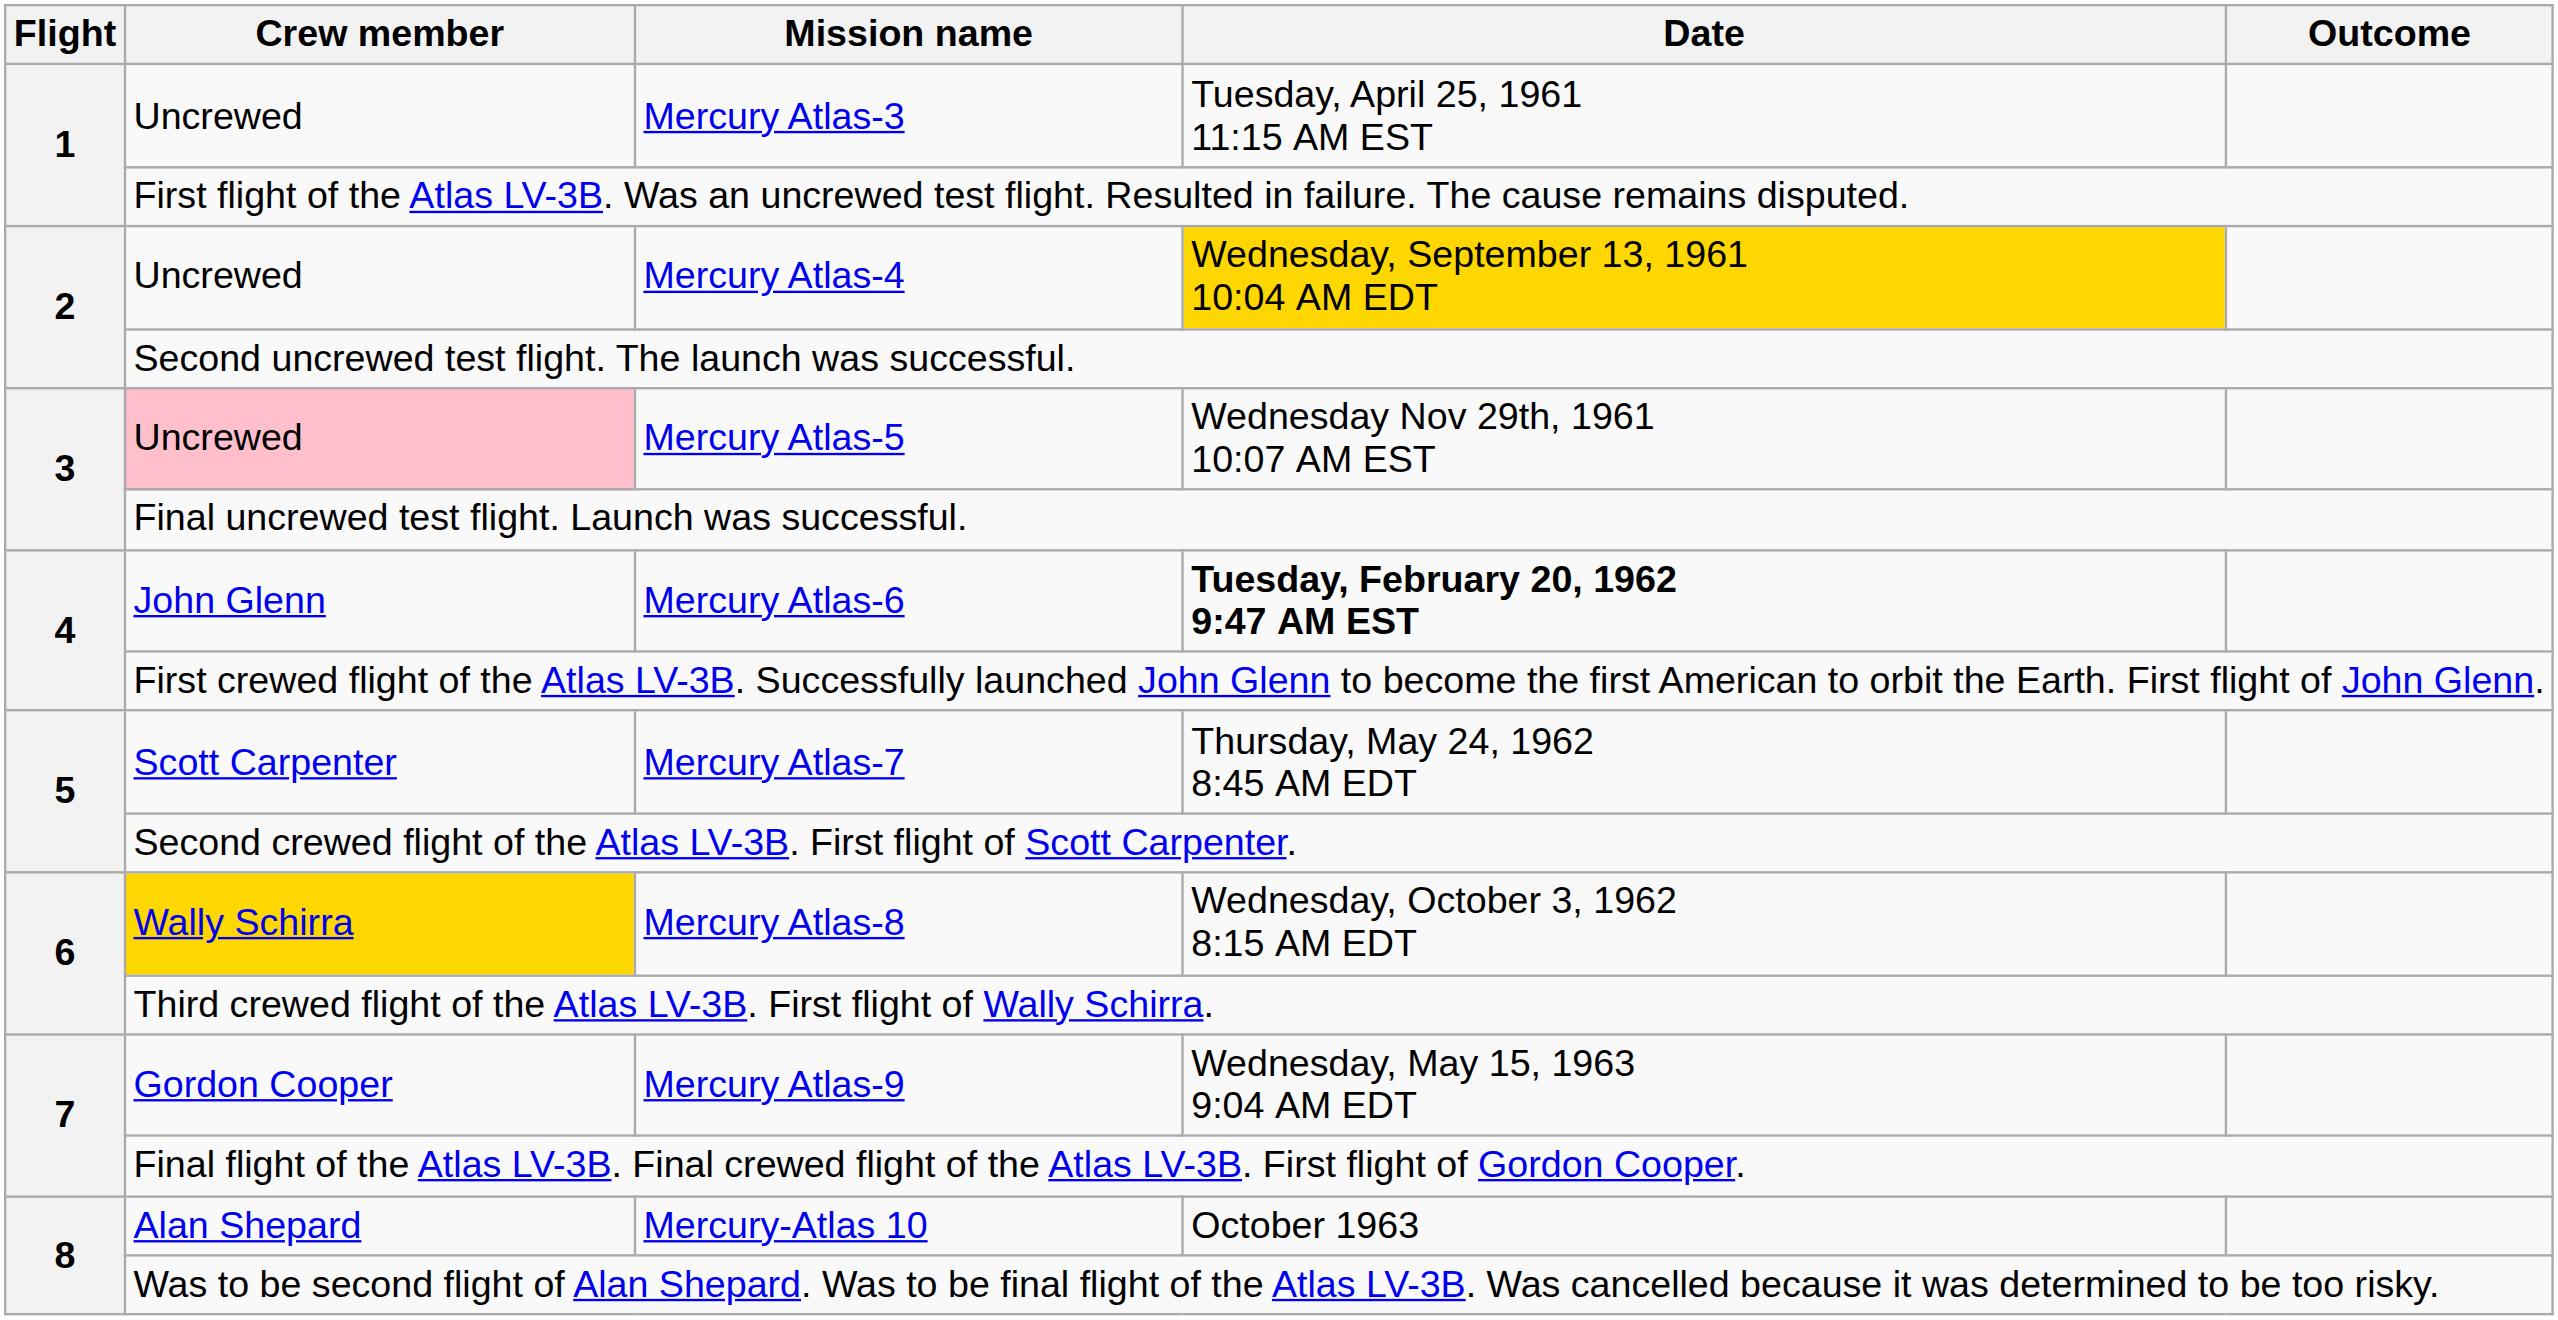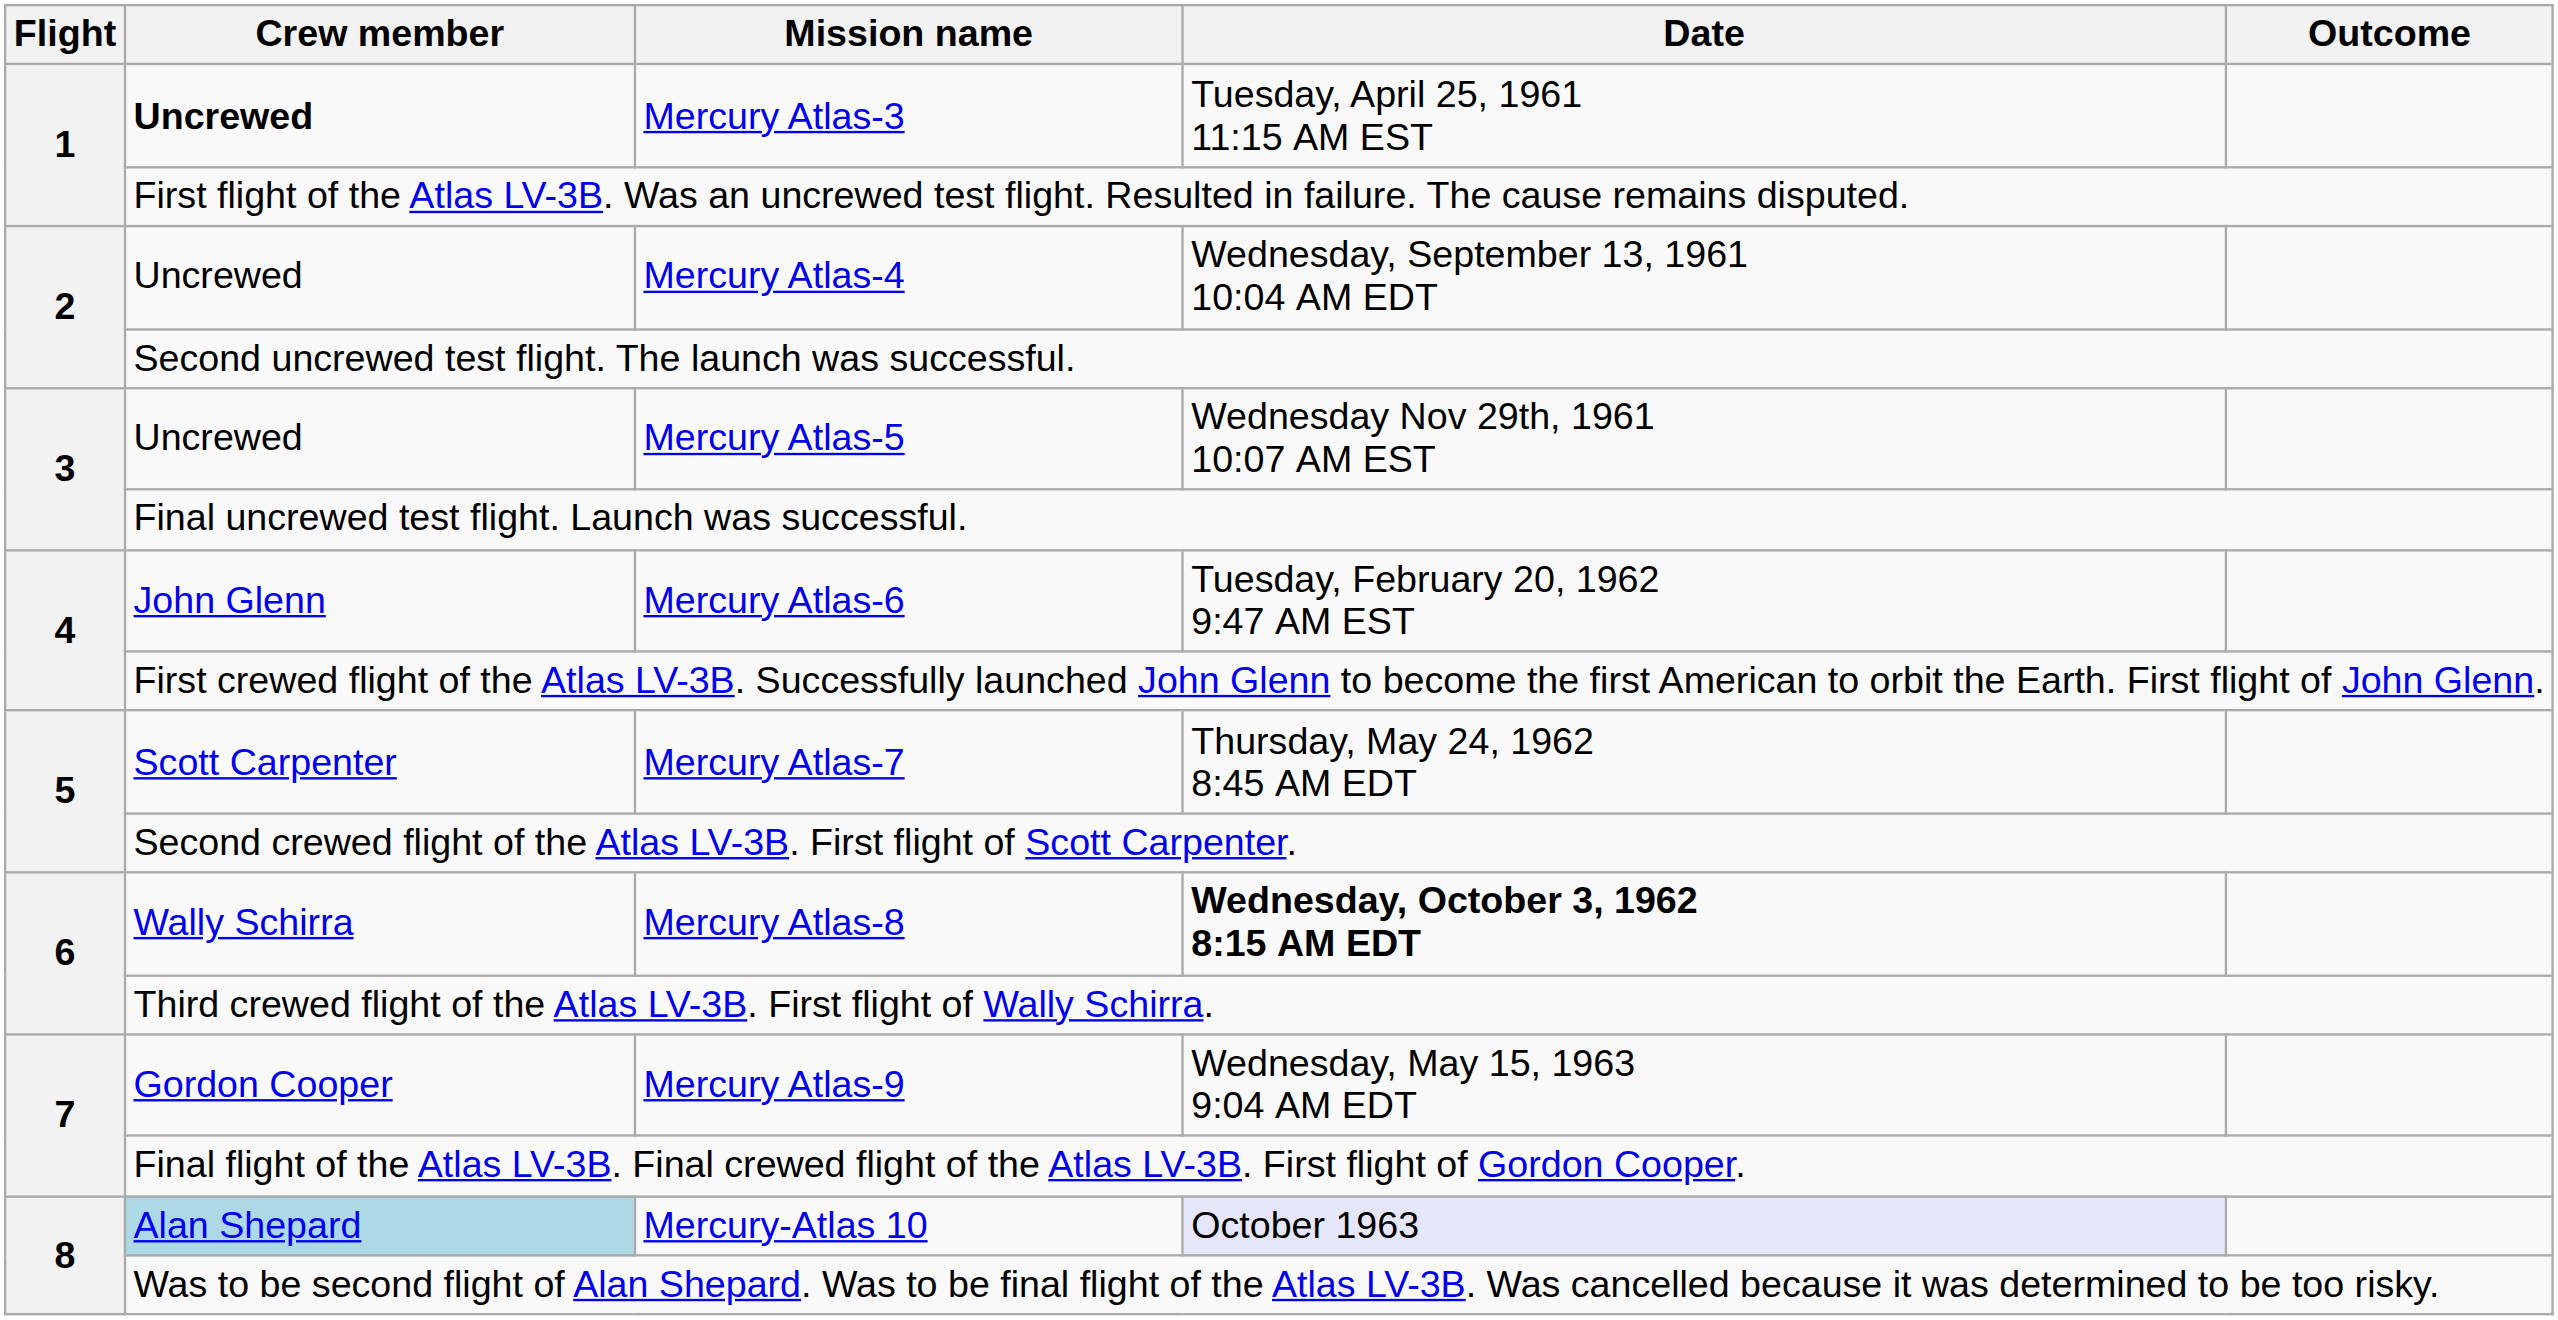(218, 115) normal -> (223, 115) bold
(1470, 276) gold background -> (1470, 276) no background
(218, 438) pink background -> (218, 438) no background
(1434, 599) bold -> (1425, 599) normal
(244, 922) gold background -> (244, 922) no background
(1434, 922) normal -> (1444, 922) bold
(247, 1224) no background -> (247, 1224) lightblue background
(1305, 1224) no background -> (1305, 1224) lavender background
